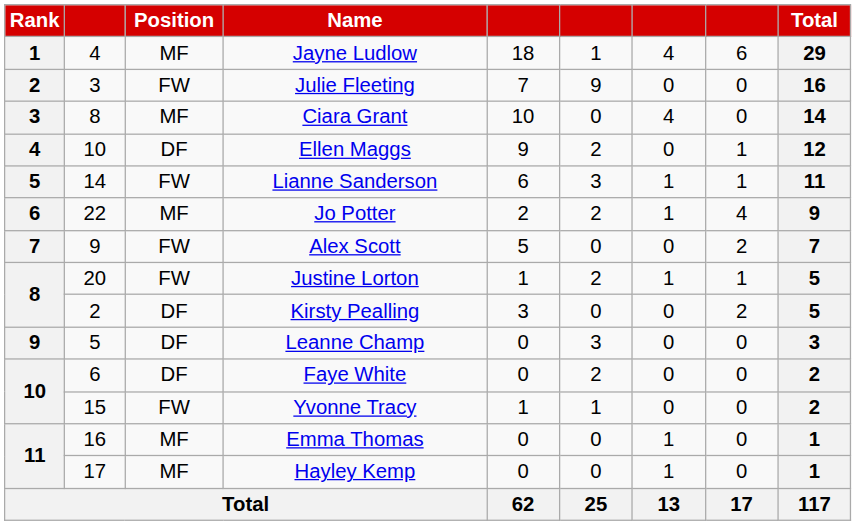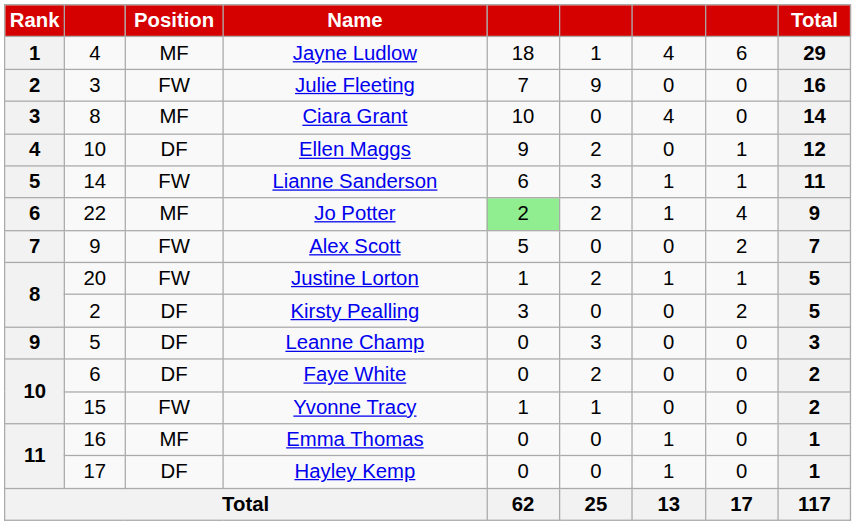(523, 213) no background -> (523, 213) lightgreen background
(174, 471) MF -> (174, 471) DF
